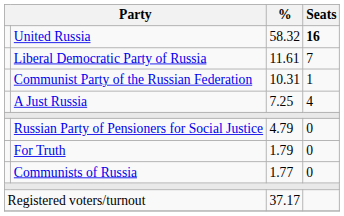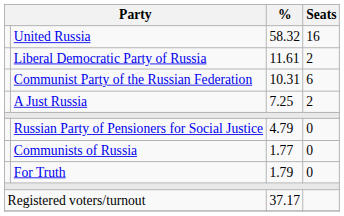(313, 36) bold -> (313, 36) normal
(310, 58) 7 -> (310, 58) 2
(310, 79) 1 -> (310, 79) 6
(310, 101) 4 -> (310, 101) 2
rows swapped: (40, 150) <-> (75, 172)
